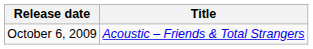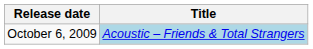(204, 34) no background -> (204, 34) lightblue background
